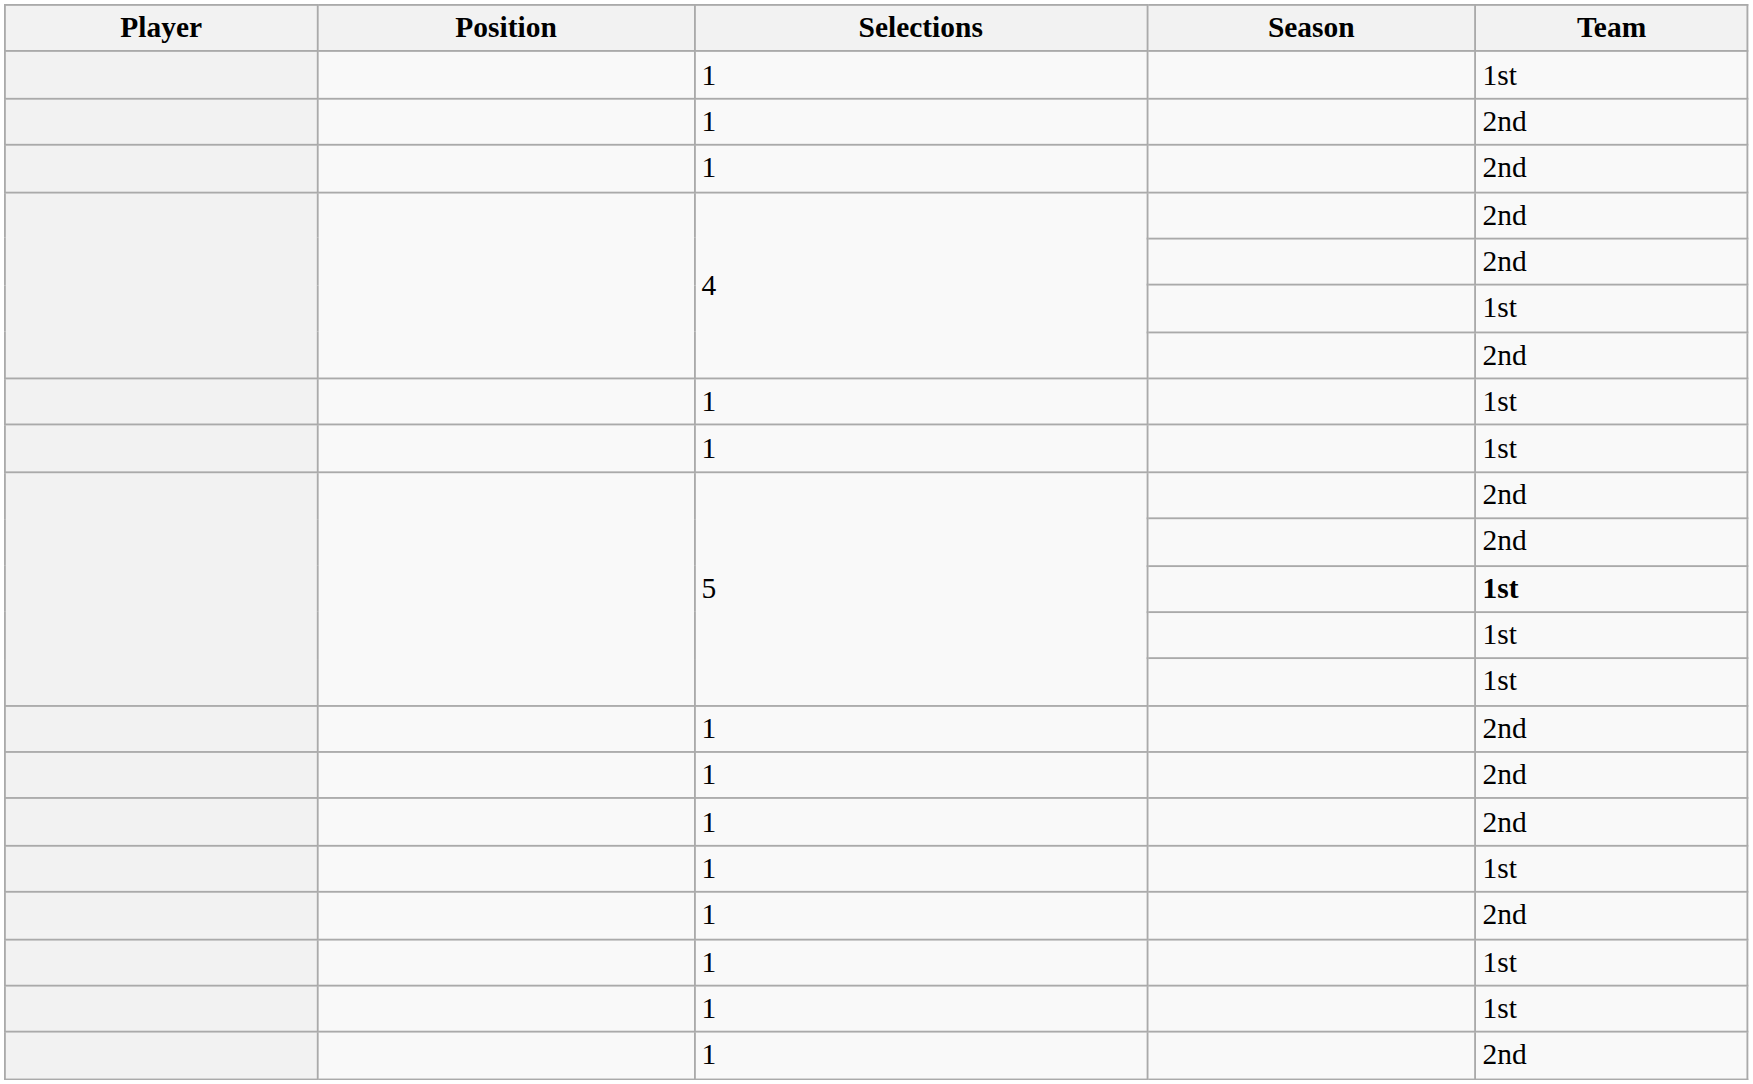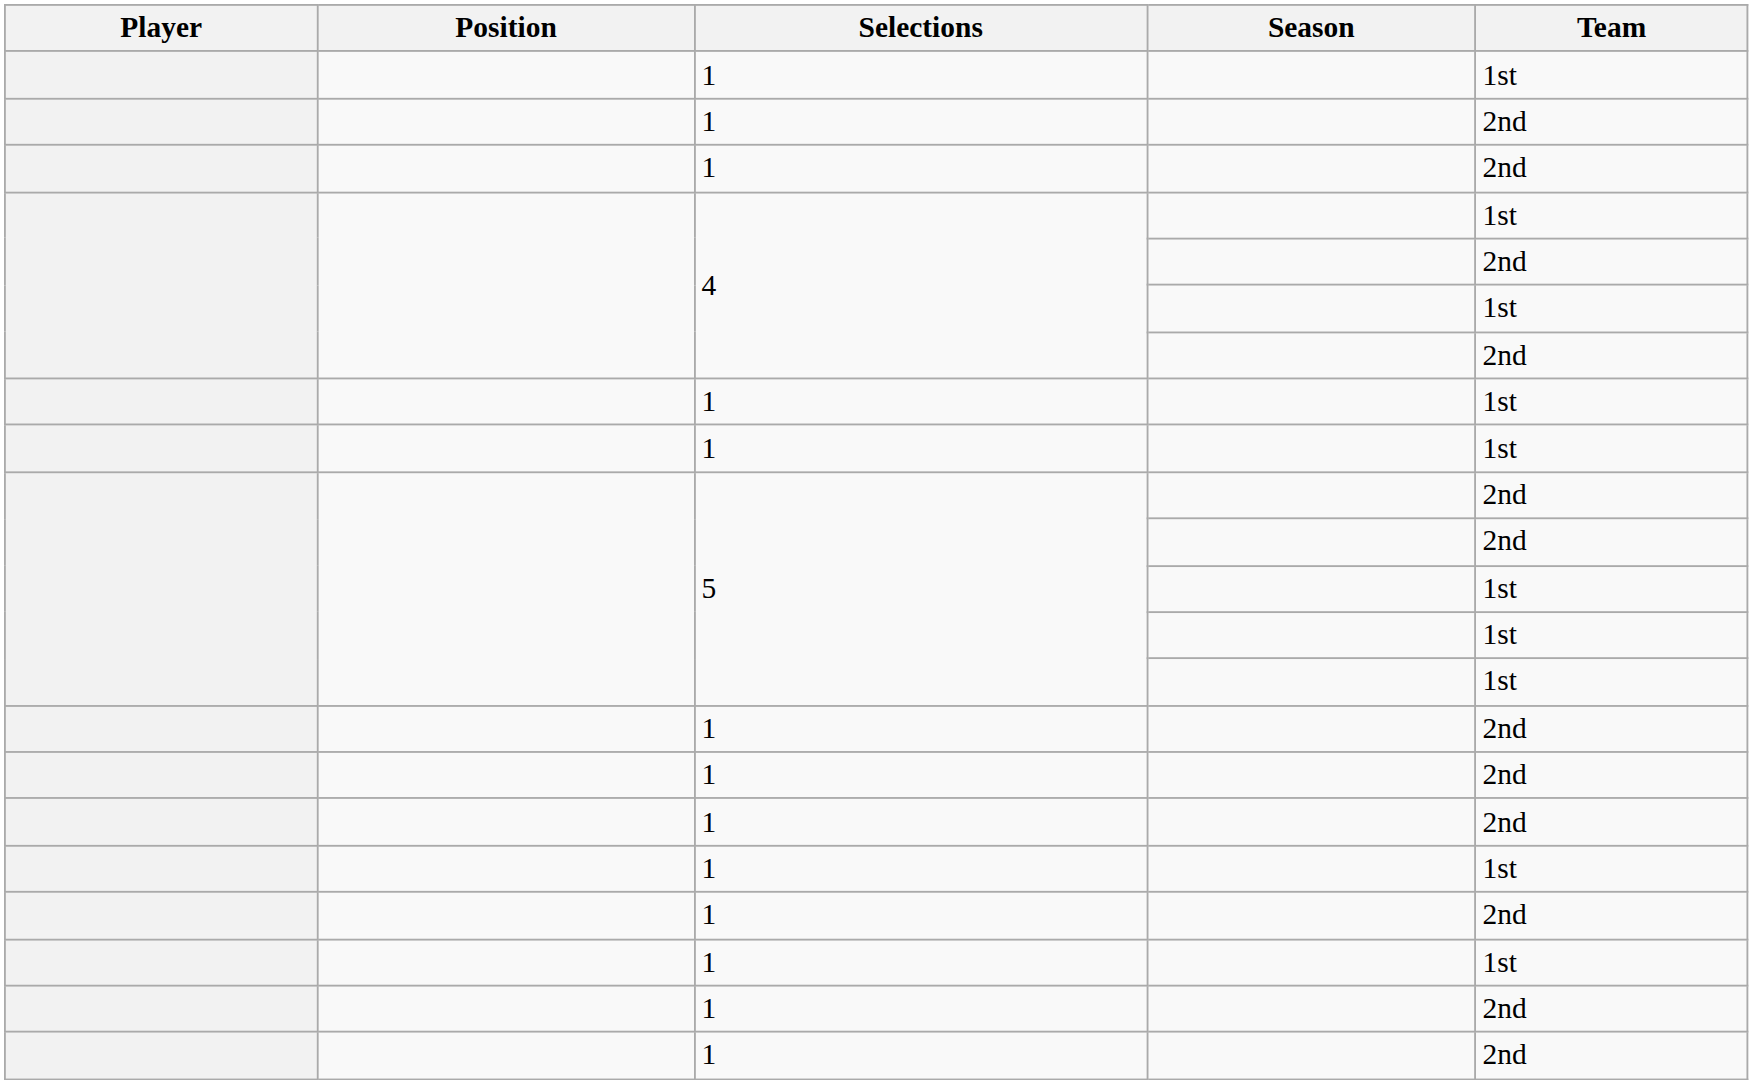(1505, 214) 2nd -> (1500, 214) 1st
(1500, 588) bold -> (1500, 588) normal
(1500, 1008) 1st -> (1505, 1008) 2nd
